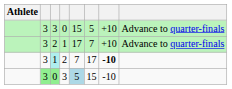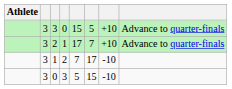(55, 60) paleturquoise background -> (55, 60) no background
(109, 60) bold -> (109, 60) normal
(45, 76) lightgreen background -> (45, 76) no background
(55, 76) lightgreen background -> (55, 76) no background
(77, 76) lightblue background -> (77, 76) no background
